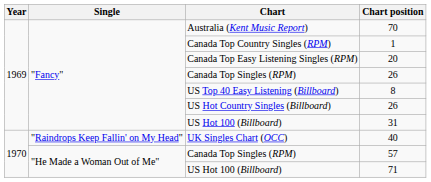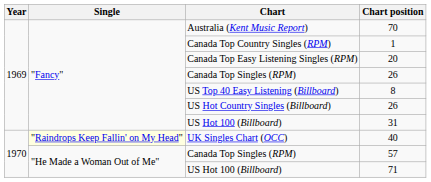(107, 138) no background -> (107, 138) lightyellow background
